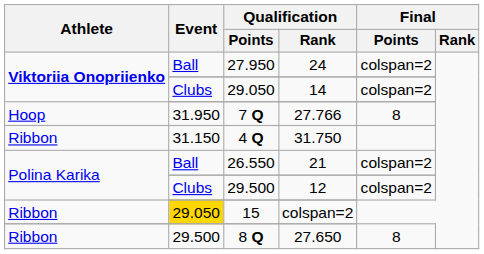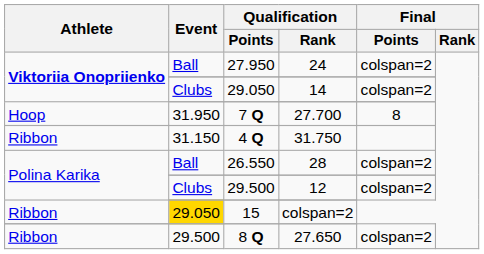(318, 114) 27.766 -> (318, 114) 27.700
(318, 163) 21 -> (318, 163) 28
(396, 237) 8 -> (396, 237) colspan=2
